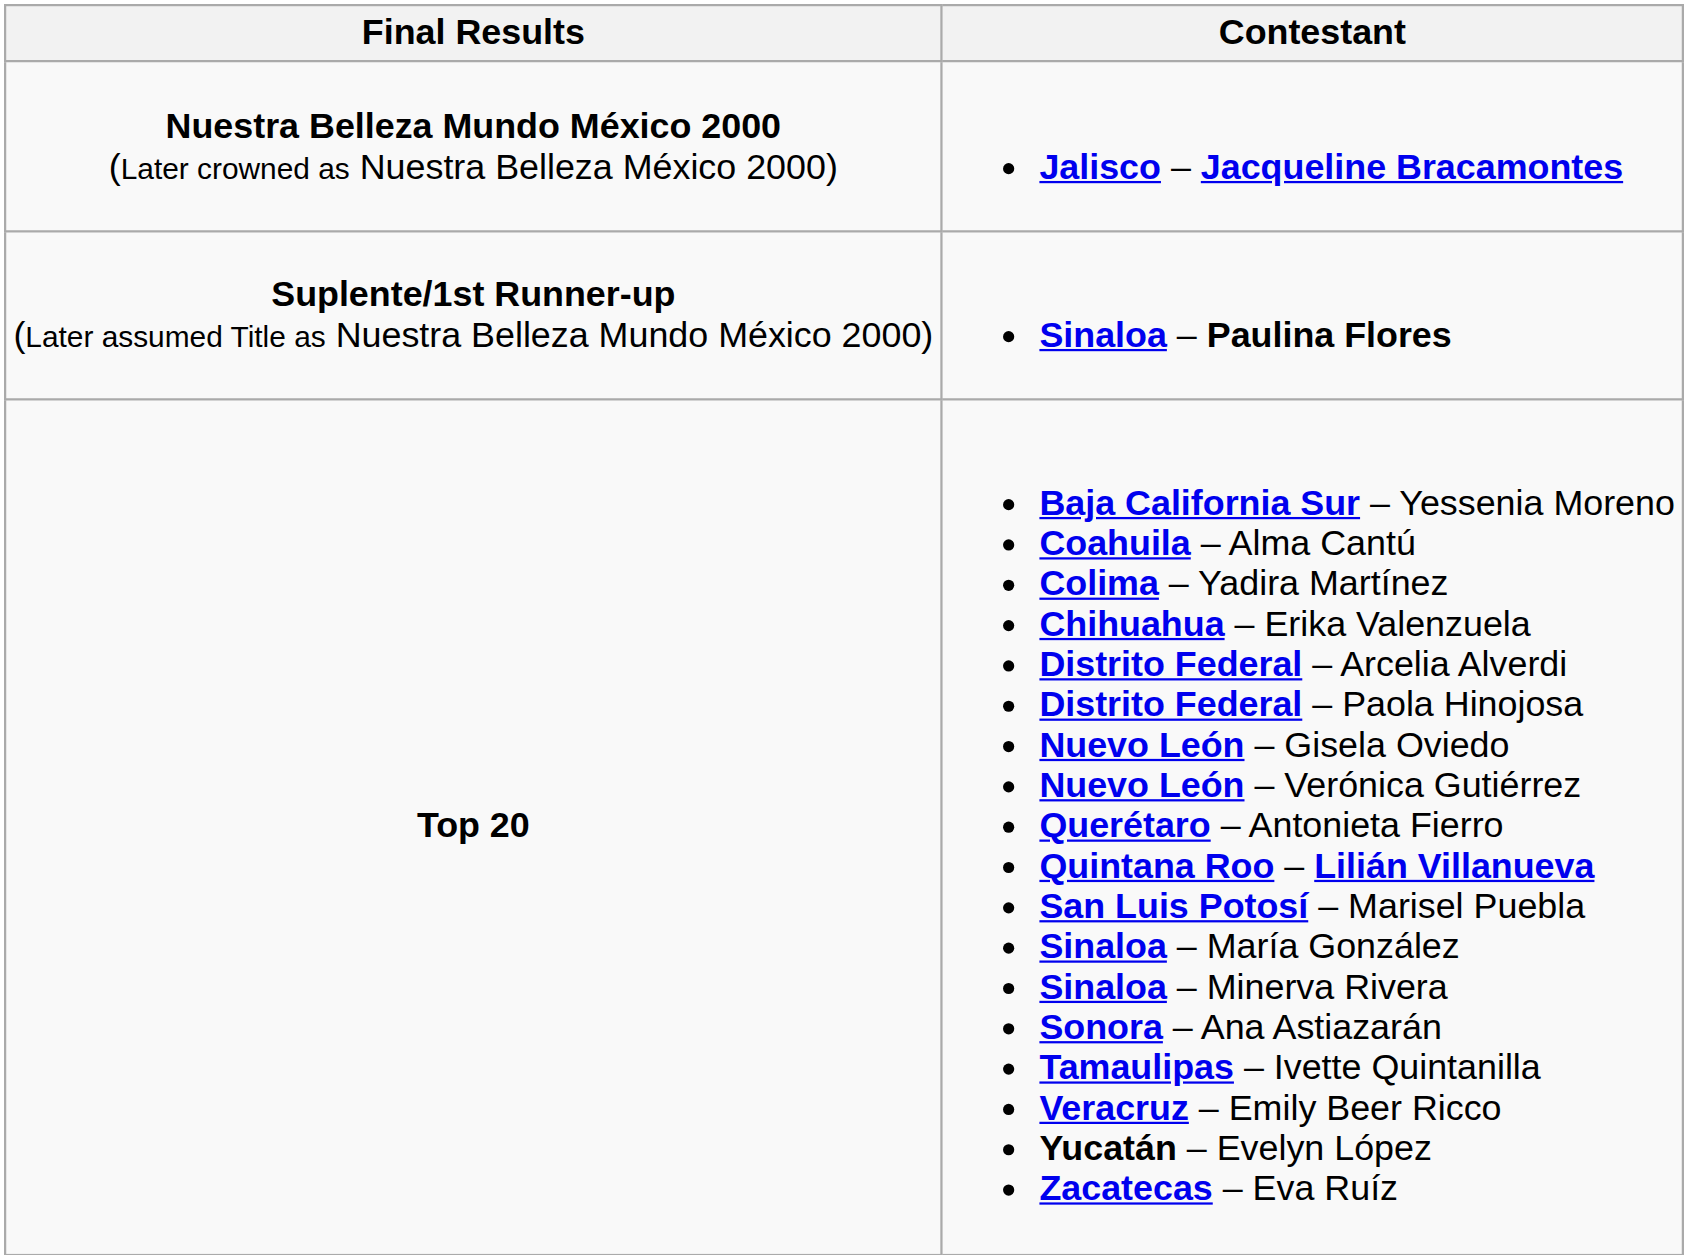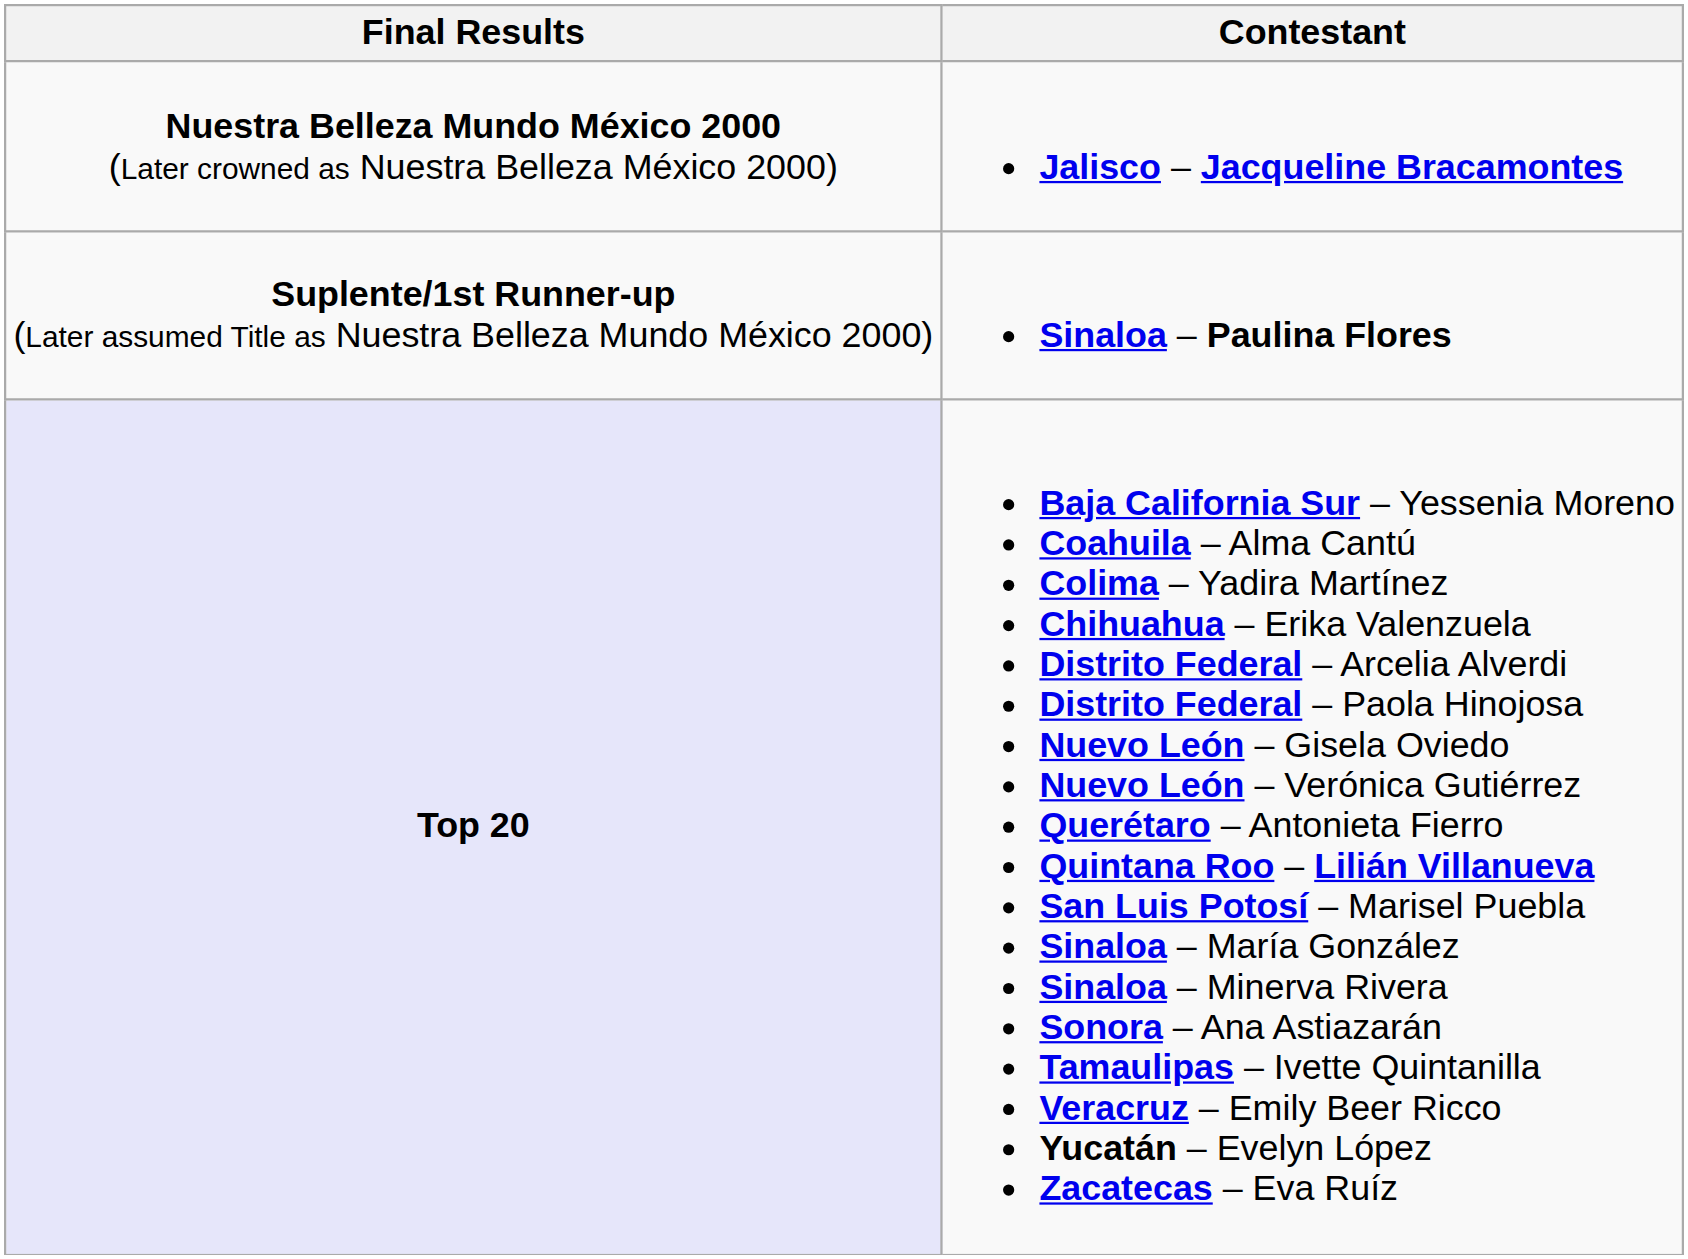(473, 826) no background -> (473, 826) lavender background
